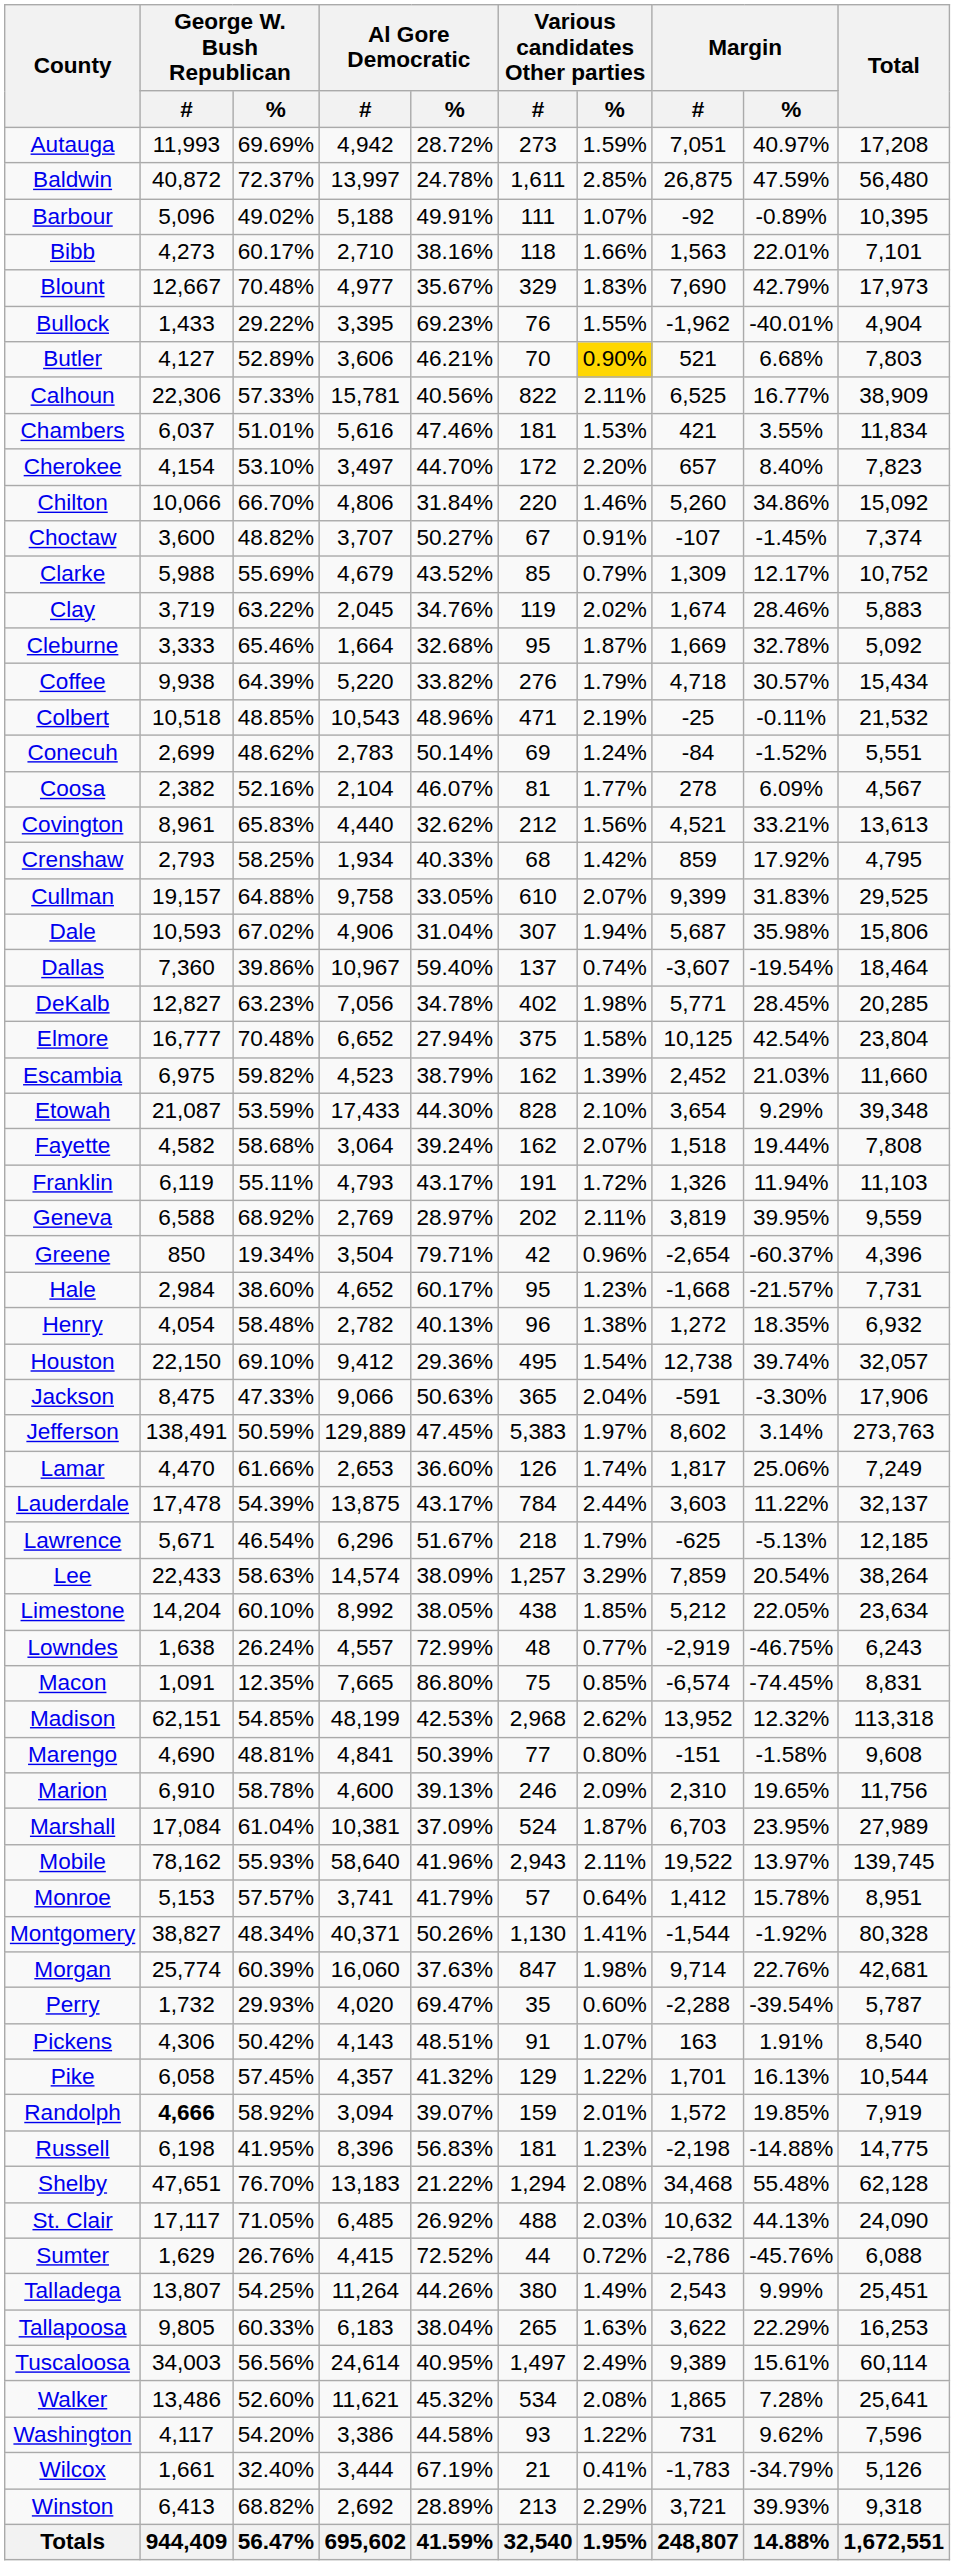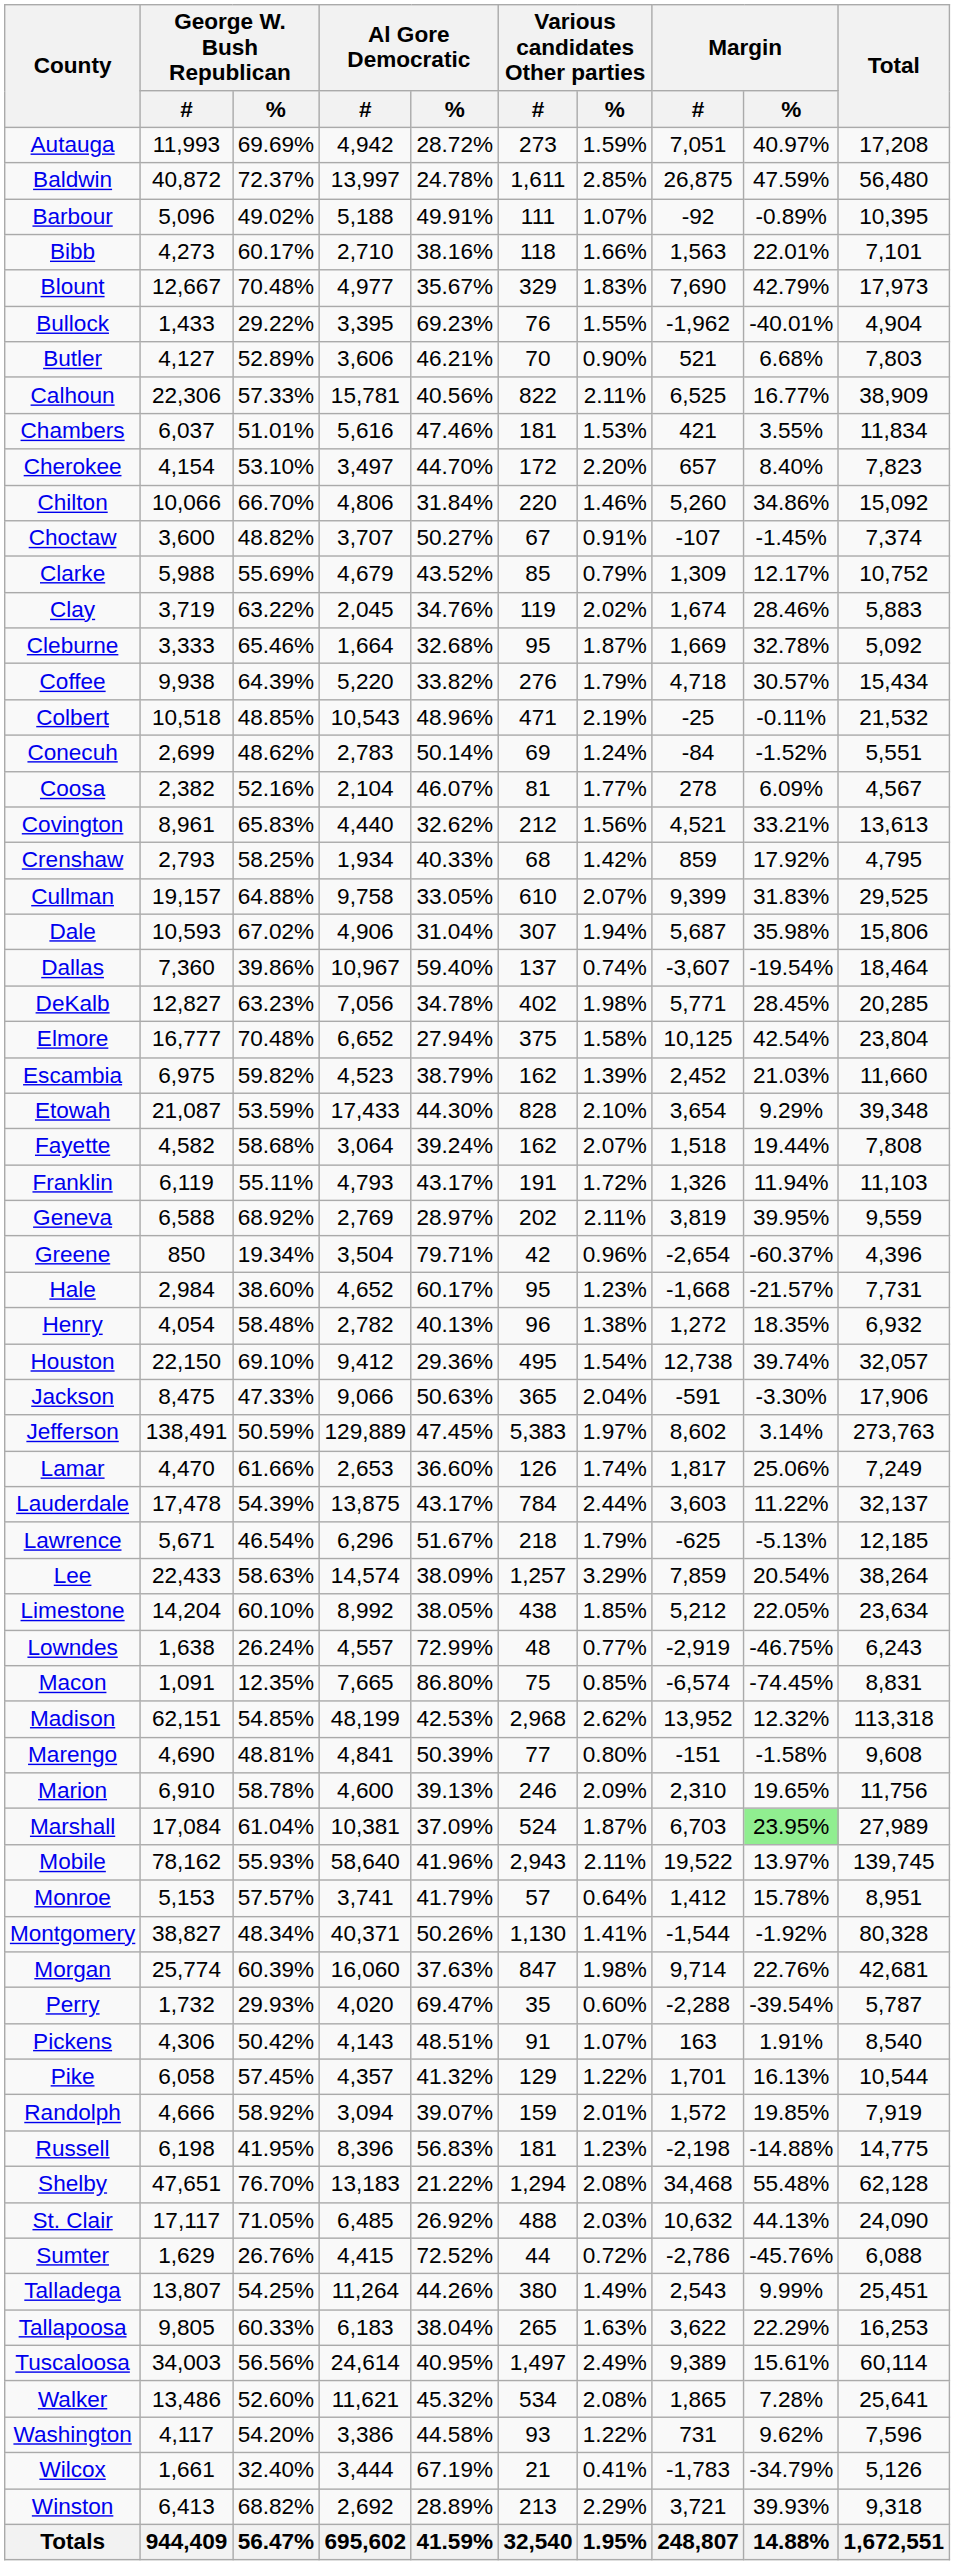(615, 359) gold background -> (615, 359) no background
(791, 1826) no background -> (791, 1826) lightgreen background
(186, 2112) bold -> (186, 2112) normal
